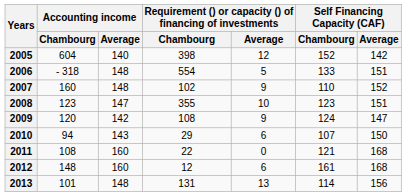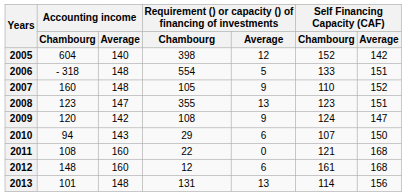(187, 87) 102 -> (187, 87) 105
(264, 103) 10 -> (264, 103) 13
